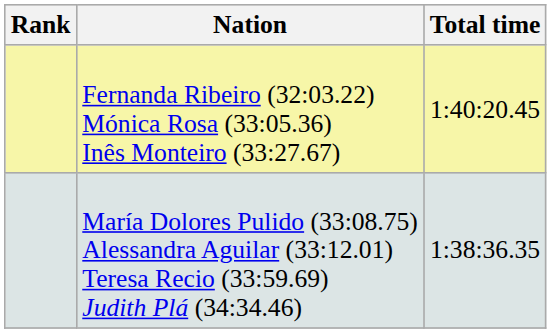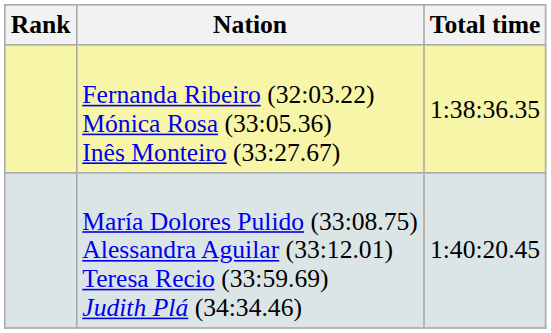(485, 108) 1:40:20.45 -> (485, 108) 1:38:36.35
(485, 250) 1:38:36.35 -> (485, 250) 1:40:20.45
